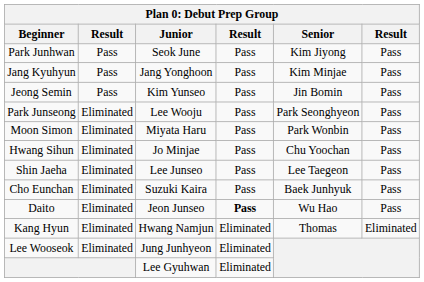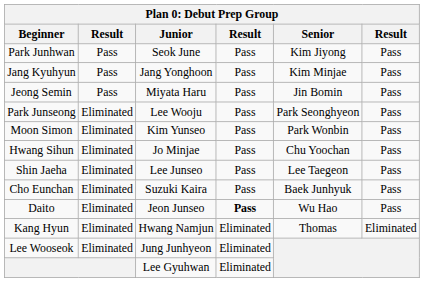(176, 92) Kim Yunseo -> (176, 92) Miyata Haru
(176, 131) Miyata Haru -> (176, 131) Kim Yunseo
